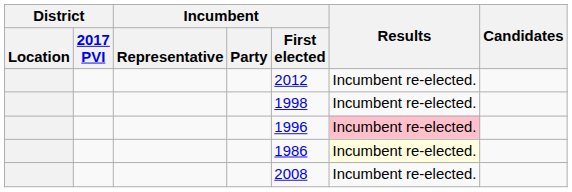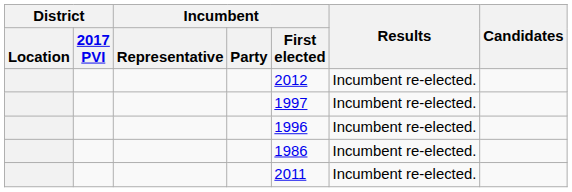(291, 103) 1998 -> (291, 103) 1997
(404, 127) pink background -> (404, 127) no background
(404, 151) lightyellow background -> (404, 151) no background
(291, 174) 2008 -> (290, 174) 2011
